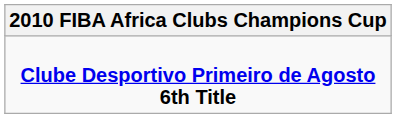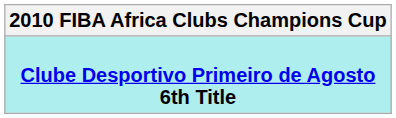(198, 85) no background -> (198, 85) paleturquoise background
